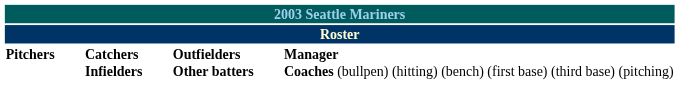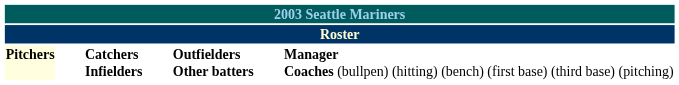(30, 54) no background -> (30, 54) lightyellow background
